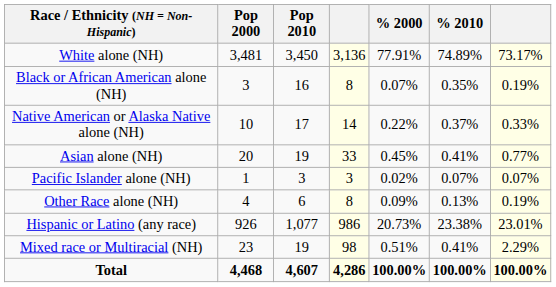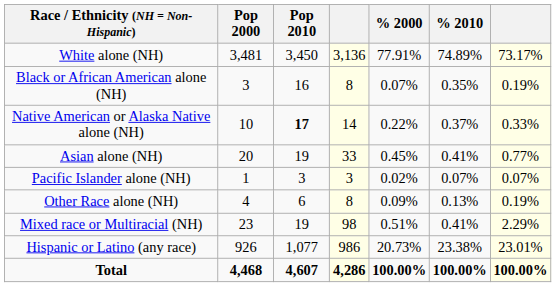(302, 124) normal -> (302, 124) bold
rows swapped: (111, 247) <-> (111, 224)
